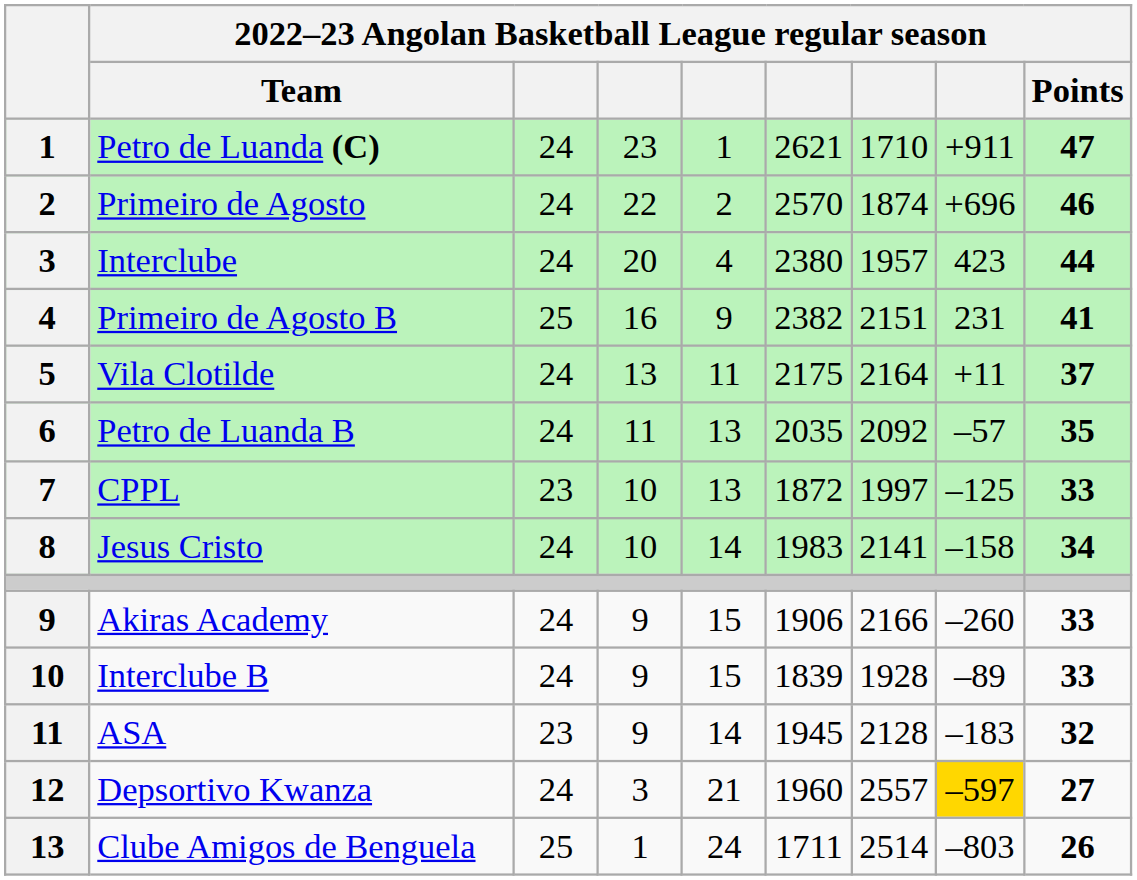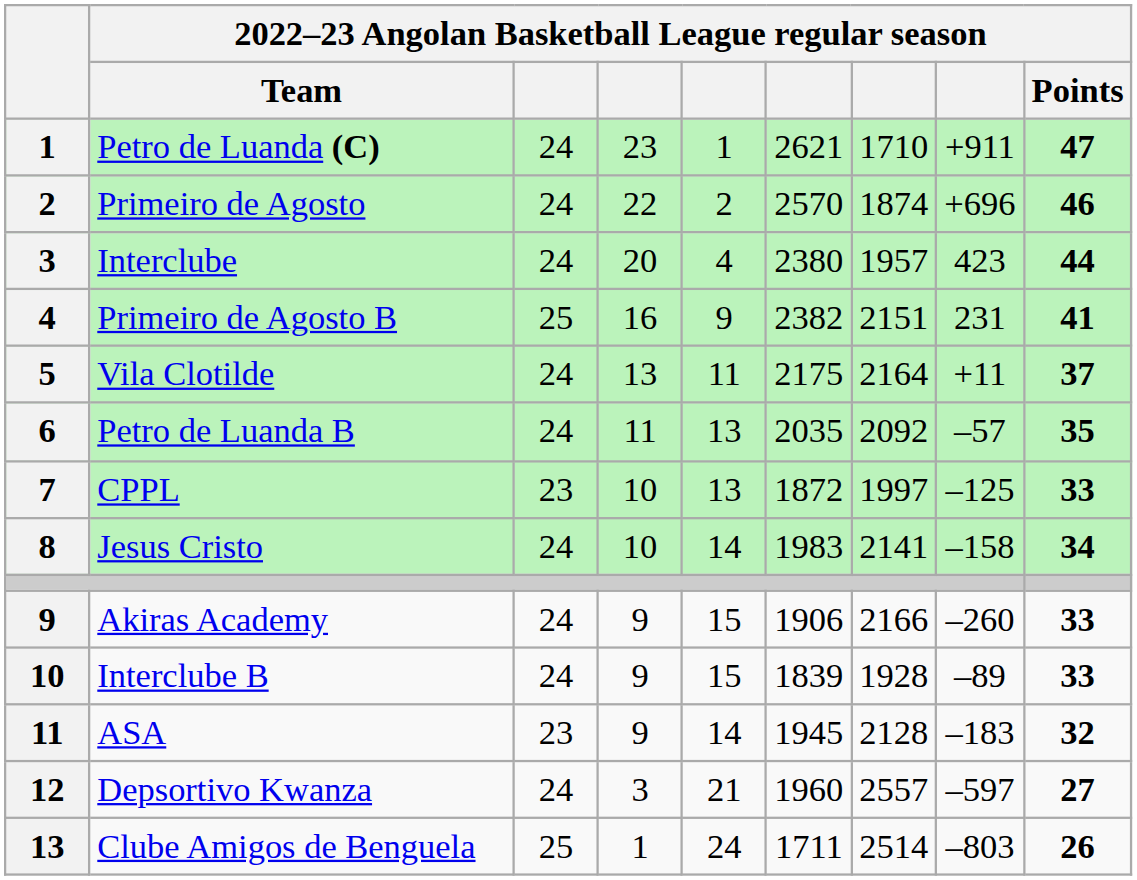(980, 788) gold background -> (980, 788) no background
